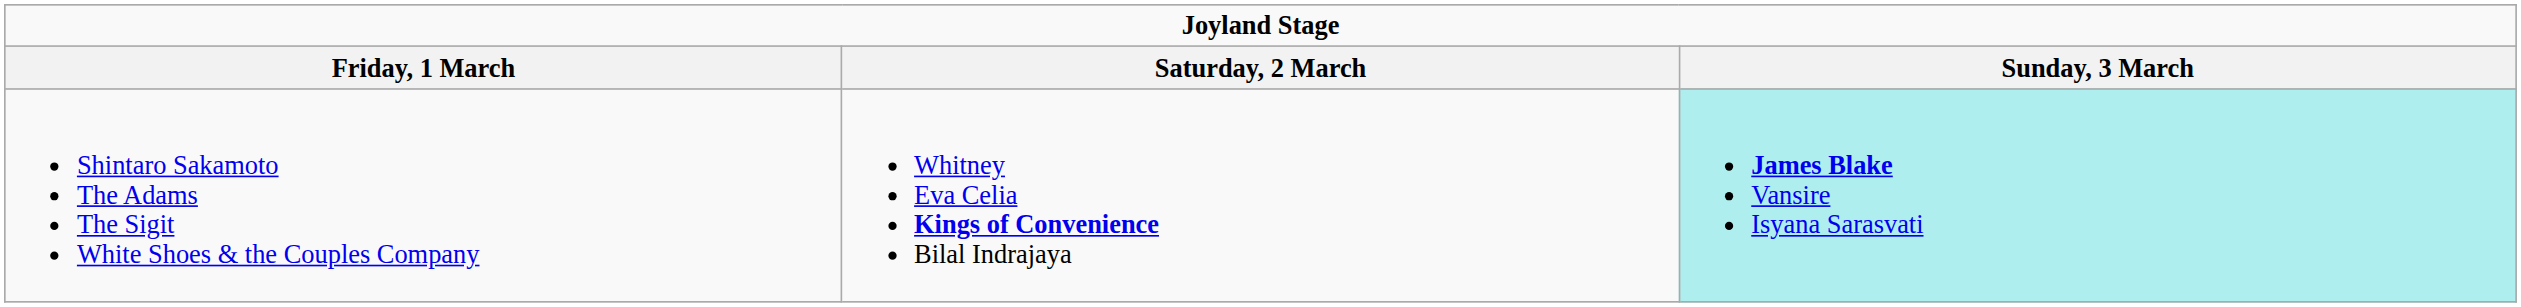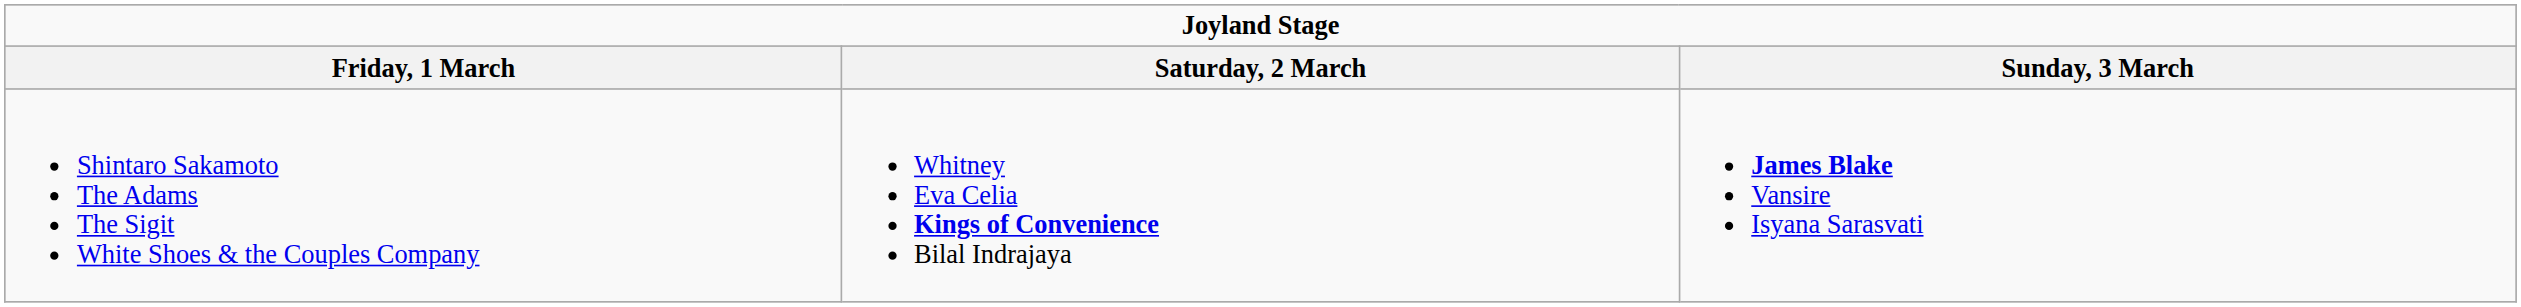(2098, 195) paleturquoise background -> (2098, 195) no background
